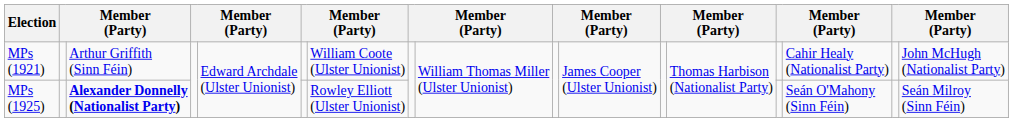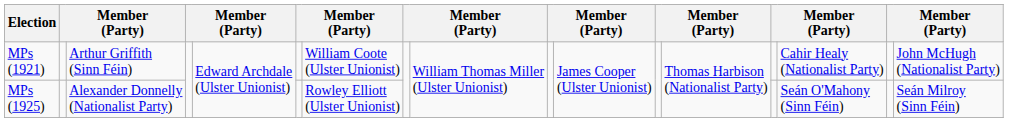(128, 98) bold -> (126, 98) normal
